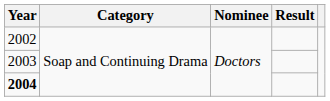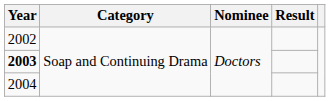(22, 61) normal -> (22, 61) bold
(22, 84) bold -> (22, 84) normal
